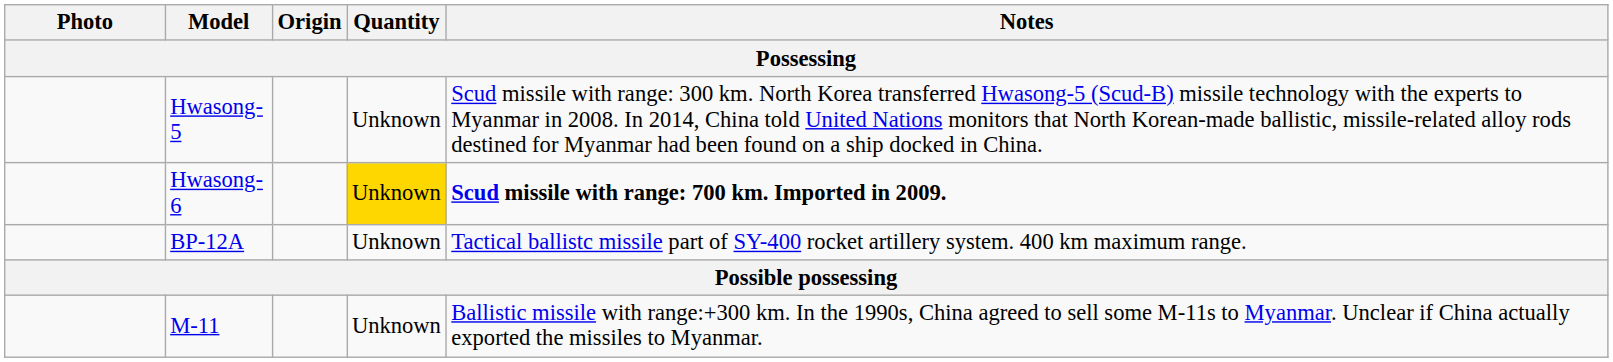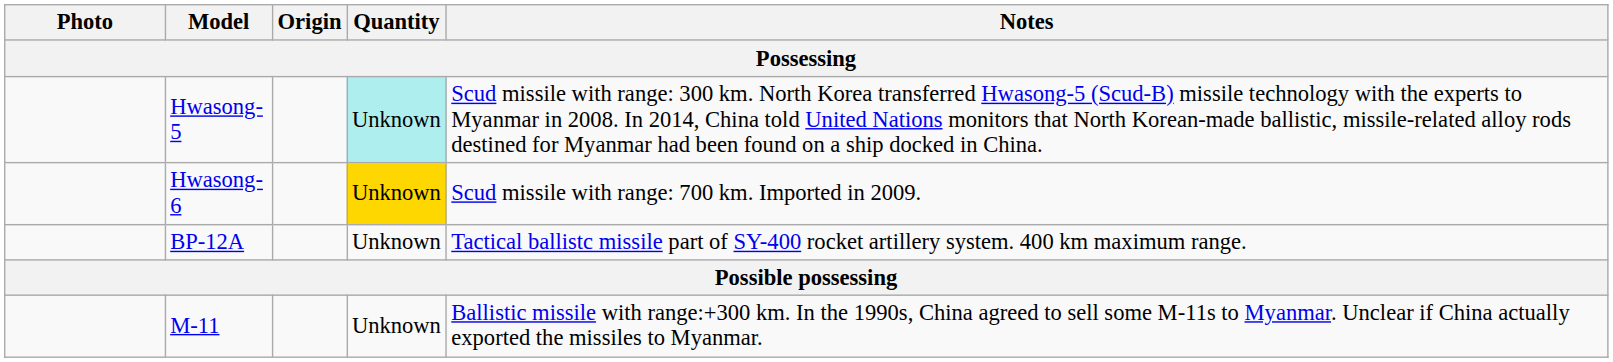(396, 119) no background -> (396, 119) paleturquoise background
(699, 193) bold -> (686, 193) normal
